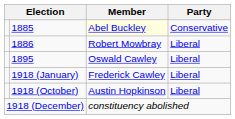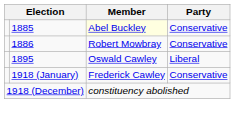(185, 43) Liberal -> (199, 43) Conservative
(185, 75) Liberal -> (199, 75) Conservative
- row: (45, 91)
